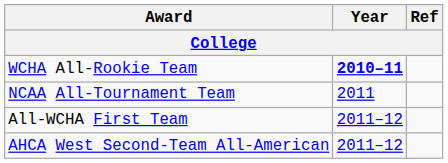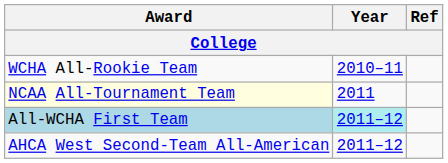(370, 69) bold -> (370, 69) normal
(122, 94) no background -> (122, 94) lightyellow background
(98, 120) no background -> (98, 120) lightblue background
(370, 120) no background -> (370, 120) paleturquoise background
